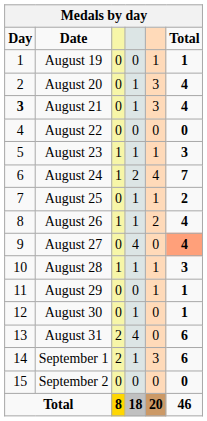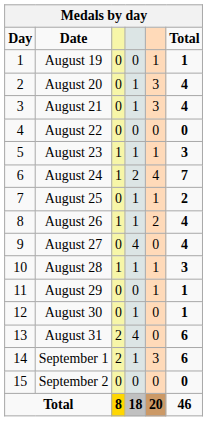(20, 107) bold -> (20, 107) normal
(184, 244) lightsalmon background -> (184, 244) no background
